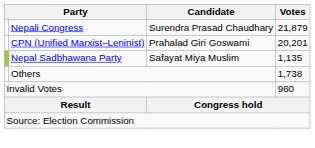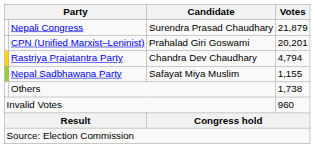+ row: (67, 58)
(290, 58) 1,135 -> (290, 74) 1,155
